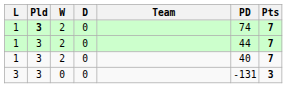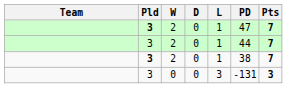columns swapped: (164, 12) <-> (16, 12)
(245, 28) 74 -> (245, 28) 47
(39, 59) normal -> (150, 59) bold
(245, 59) 40 -> (245, 59) 38
